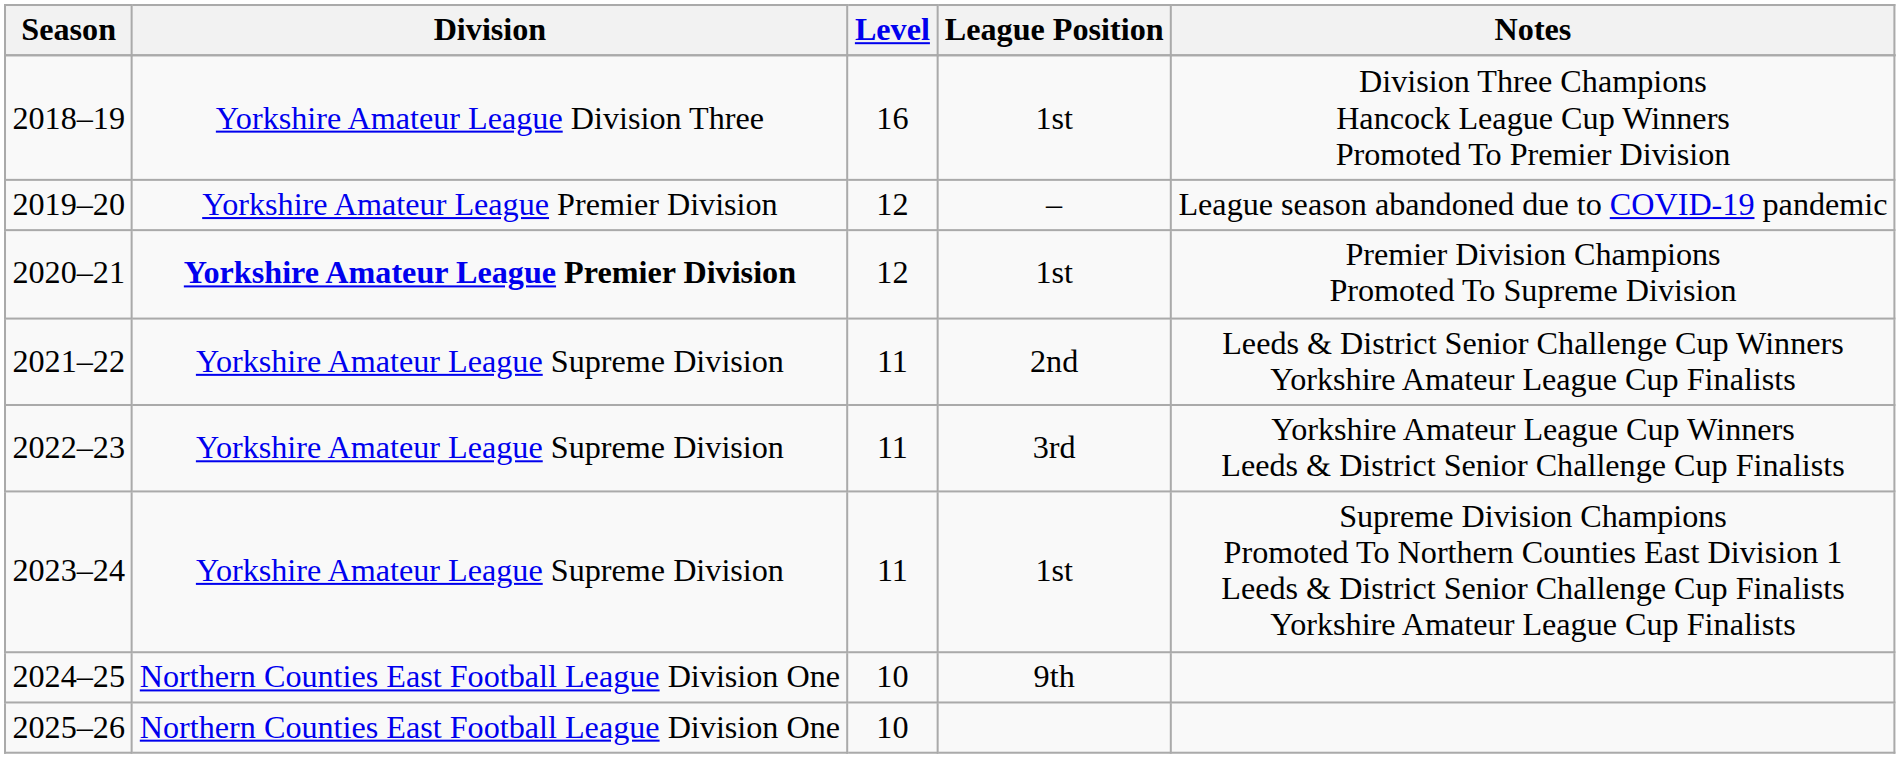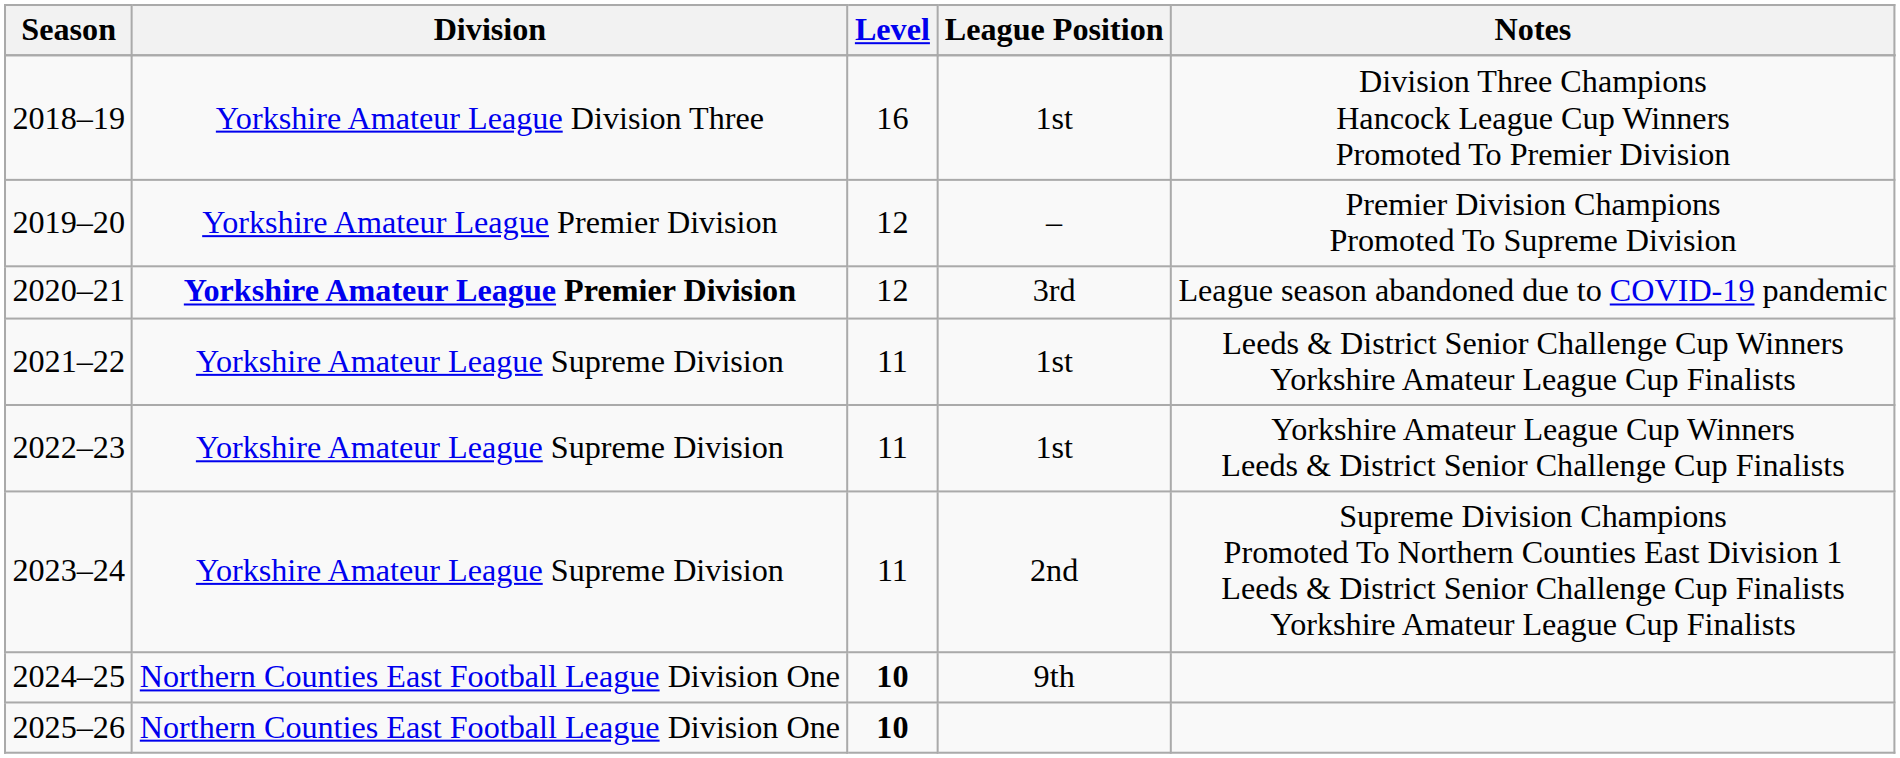(1533, 204) League season abandoned due to COVID-19 pandemic -> (1533, 222) Premier Division Champions Promoted To Supreme Division
(1054, 273) 1st -> (1054, 291) 3rd
(1533, 273) Premier Division Champions Promoted To Supreme Division -> (1533, 291) League season abandoned due to COVID-19 pandemic
(1054, 360) 2nd -> (1054, 360) 1st
(1054, 447) 3rd -> (1054, 447) 1st
(1054, 571) 1st -> (1054, 571) 2nd
(892, 676) normal -> (892, 676) bold
(892, 727) normal -> (892, 727) bold
